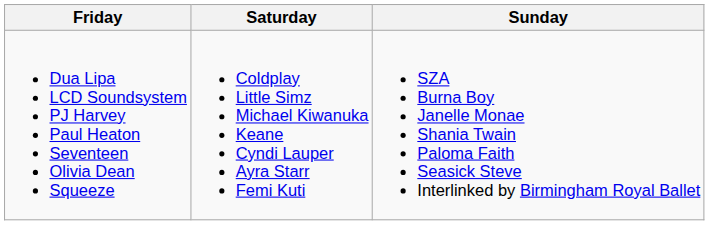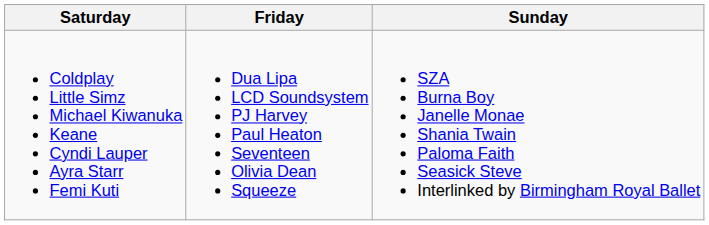columns swapped: (98, 17) <-> (282, 17)
